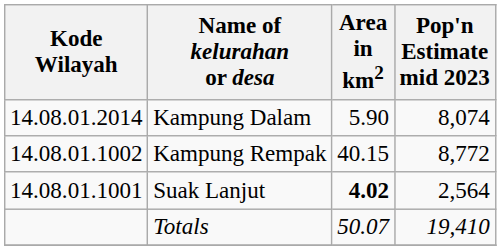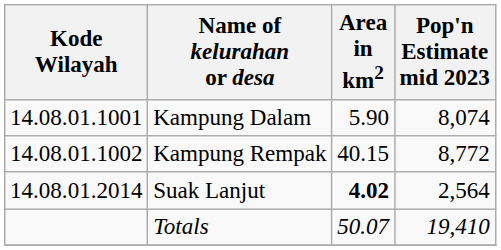(76, 117) 14.08.01.2014 -> (76, 117) 14.08.01.1001
(76, 190) 14.08.01.1001 -> (76, 190) 14.08.01.2014
